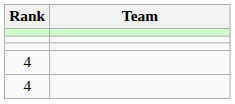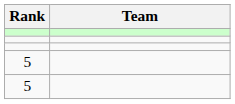(27, 62) 4 -> (27, 62) 5
(27, 86) 4 -> (27, 86) 5
